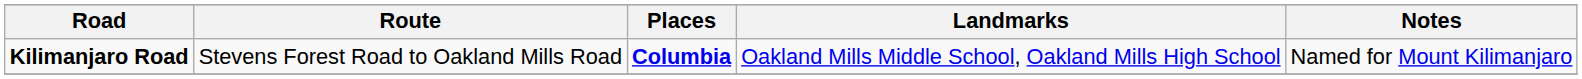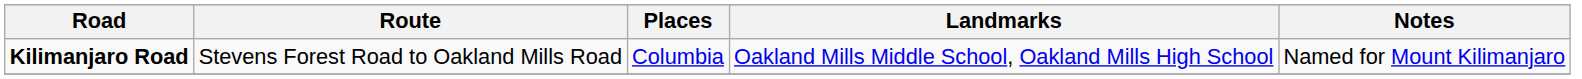(682, 56) bold -> (678, 56) normal
